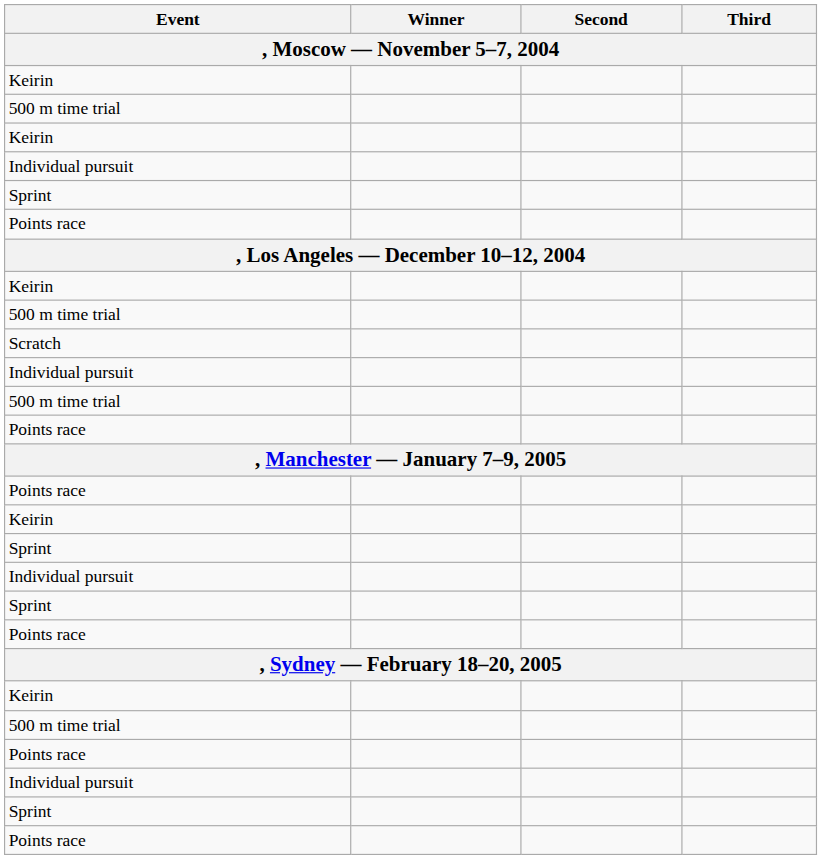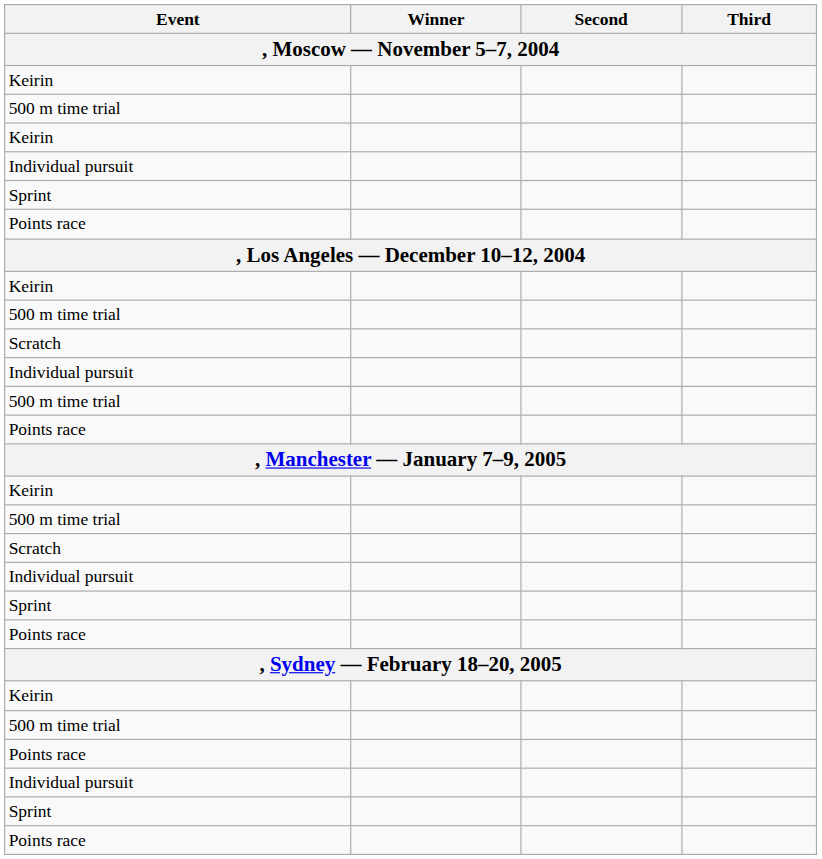(47, 490) Points race -> (31, 490) Keirin
(31, 519) Keirin -> (65, 519) 500 m time trial
(30, 548) Sprint -> (35, 548) Scratch
